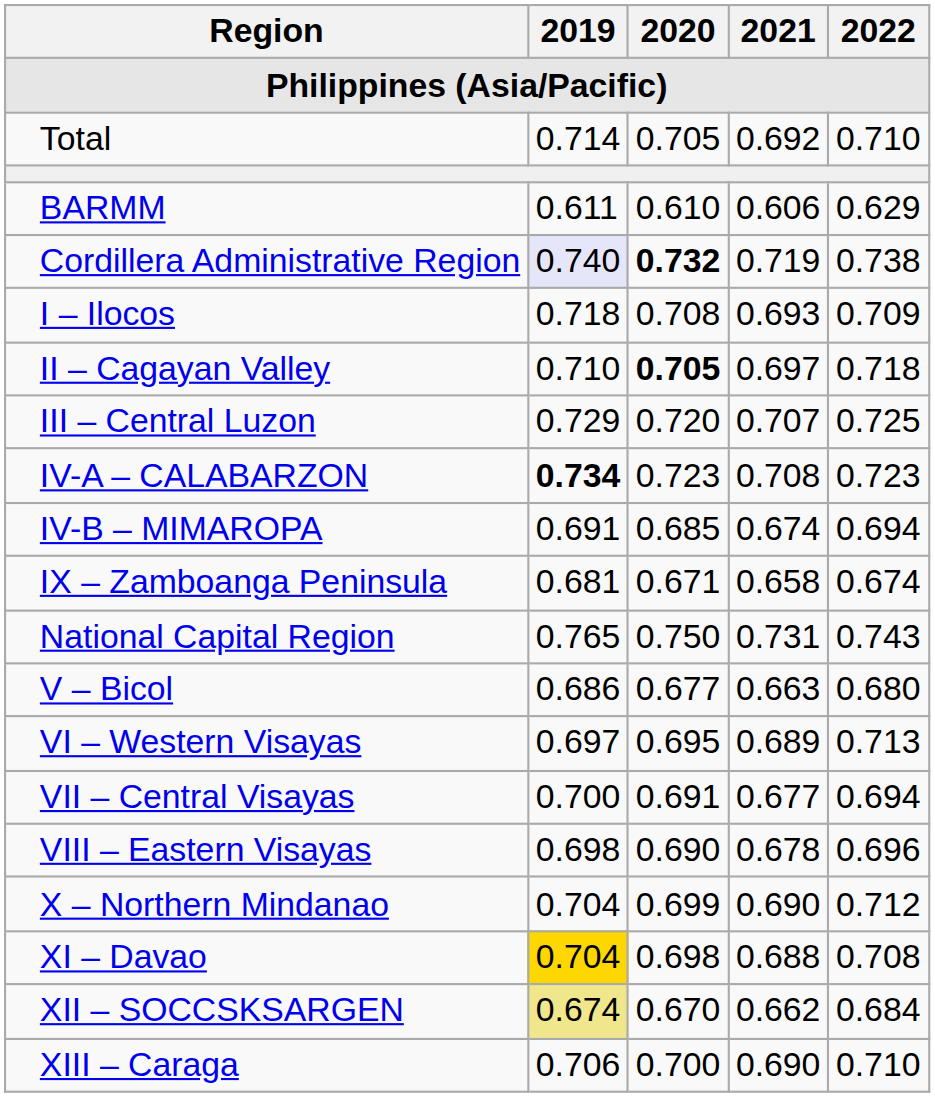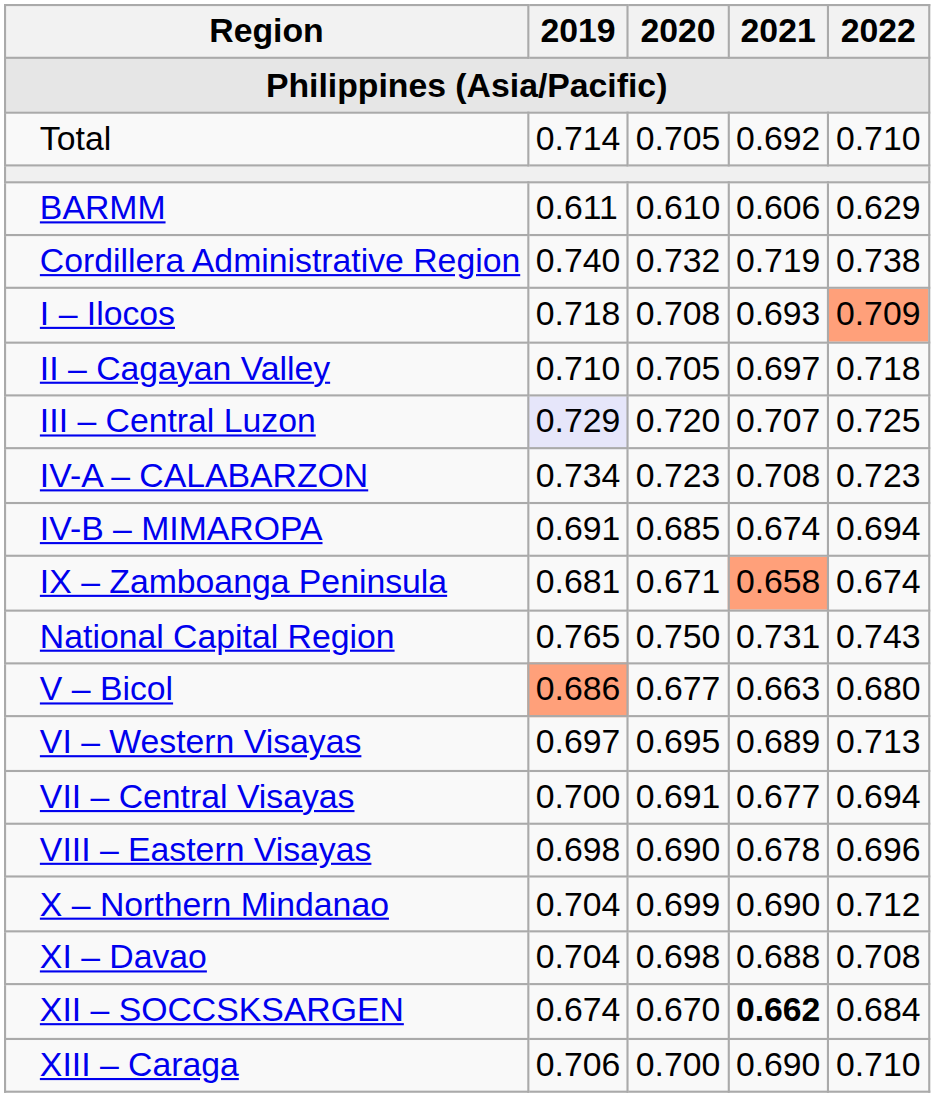(578, 260) lavender background -> (578, 260) no background
(678, 260) bold -> (678, 260) normal
(878, 314) no background -> (878, 314) lightsalmon background
(678, 368) bold -> (678, 368) normal
(578, 421) no background -> (578, 421) lavender background
(578, 475) bold -> (578, 475) normal
(778, 582) no background -> (778, 582) lightsalmon background
(578, 689) no background -> (578, 689) lightsalmon background
(578, 957) gold background -> (578, 957) no background
(578, 1010) khaki background -> (578, 1010) no background
(778, 1010) normal -> (778, 1010) bold
